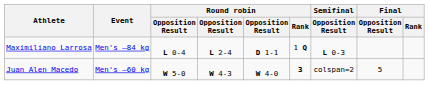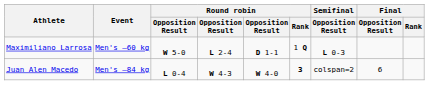(122, 47) Men's –84 kg -> (122, 47) Men's –60 kg
(174, 52) L 0-4 -> (174, 52) W 5-0
(122, 69) Men's –60 kg -> (122, 69) Men's –84 kg
(174, 73) W 5-0 -> (174, 73) L 0-4
(380, 69) 5 -> (380, 69) 6
